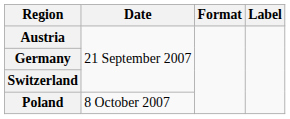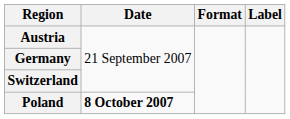(127, 102) normal -> (129, 102) bold
